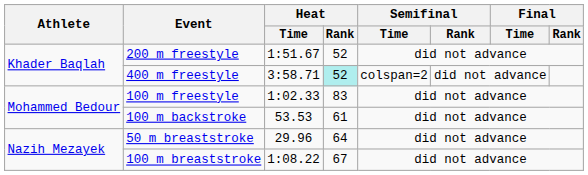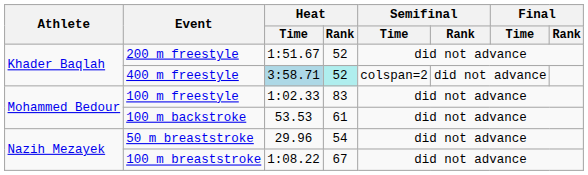(294, 75) no background -> (294, 75) lightblue background
(340, 139) 64 -> (340, 139) 54
